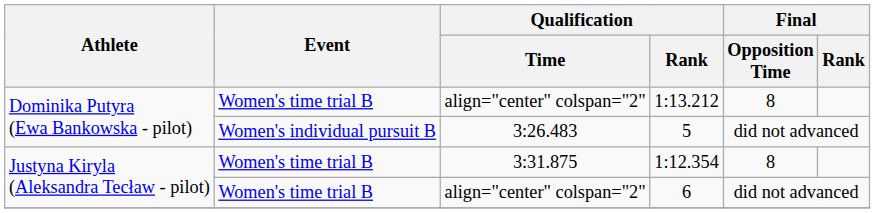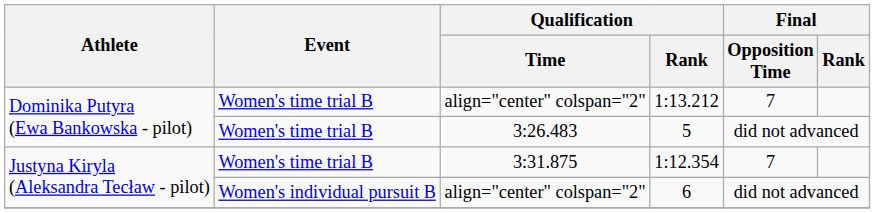(771, 101) 8 -> (771, 101) 7
(327, 132) Women's individual pursuit B -> (296, 132) Women's time trial B
(771, 162) 8 -> (771, 162) 7
(296, 192) Women's time trial B -> (327, 192) Women's individual pursuit B
